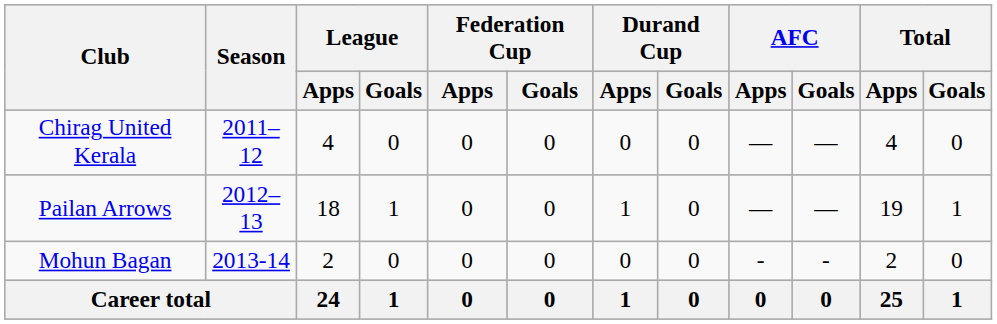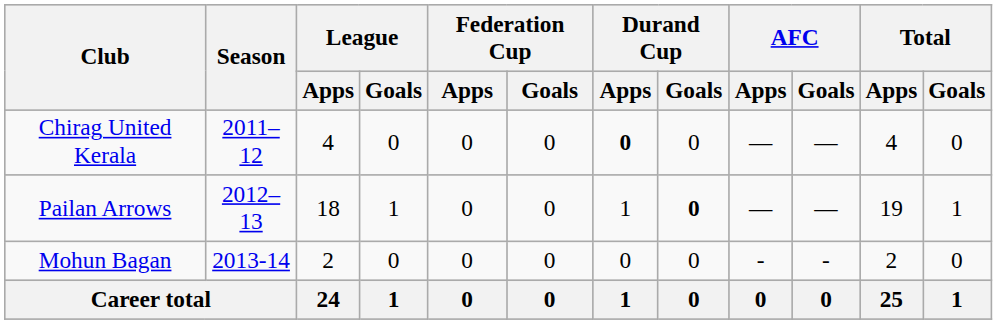(625, 142) normal -> (625, 142) bold
(694, 208) normal -> (694, 208) bold
